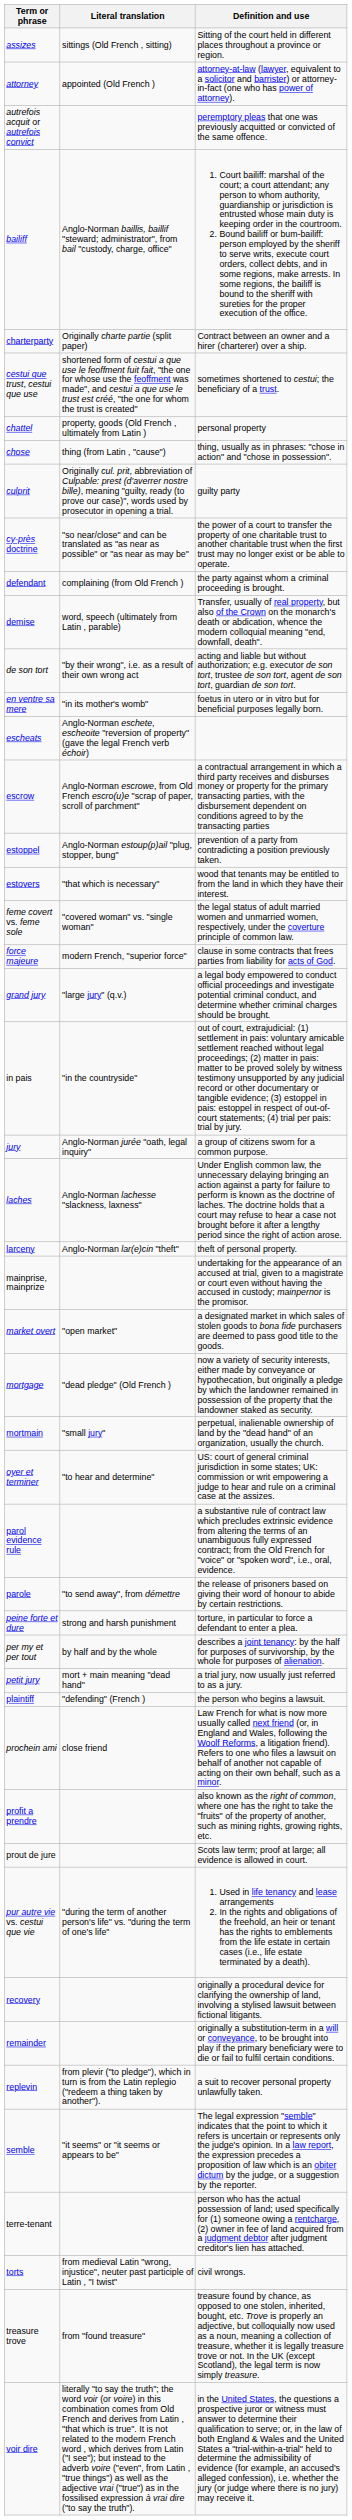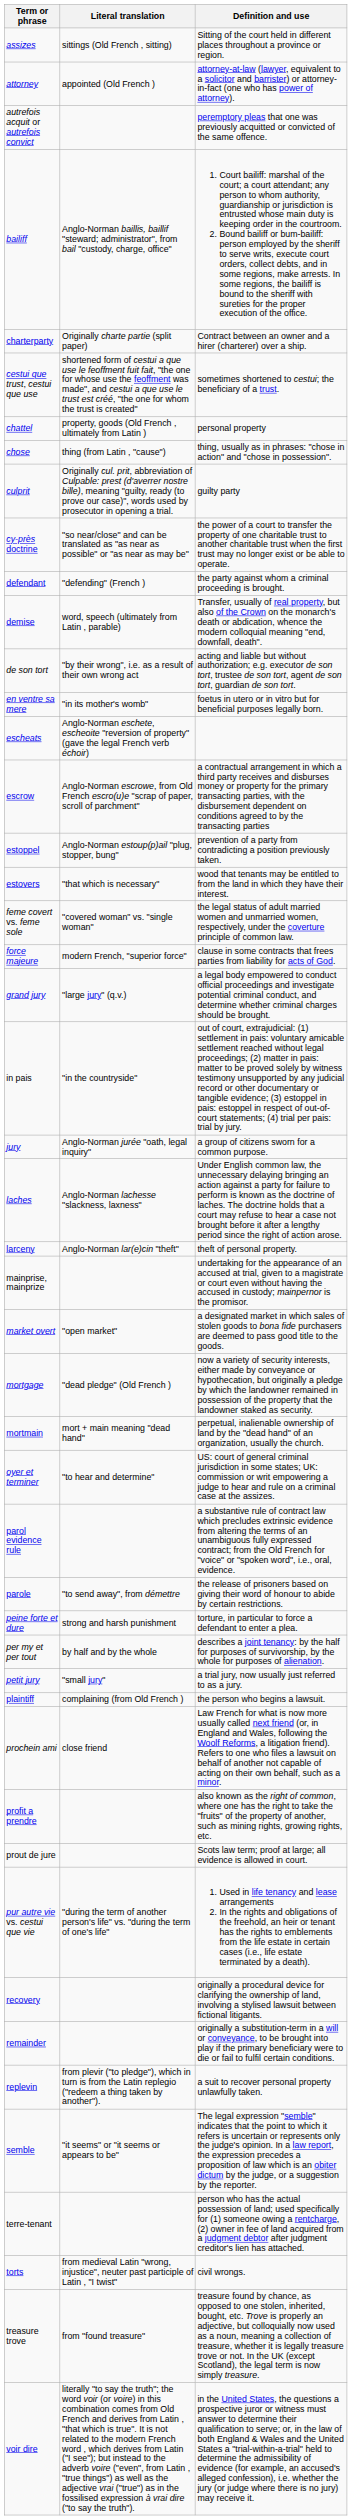(123, 583) complaining (from Old French ) -> (104, 583) "defending" (French )
(84, 1433) "small jury" -> (116, 1433) mort + main meaning "dead hand"
(116, 1680) mort + main meaning "dead hand" -> (84, 1680) "small jury"
(104, 1699) "defending" (French ) -> (123, 1699) complaining (from Old French )
